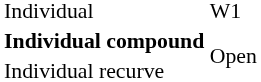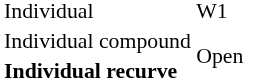(104, 41) bold -> (97, 41) normal
(84, 70) normal -> (91, 70) bold
